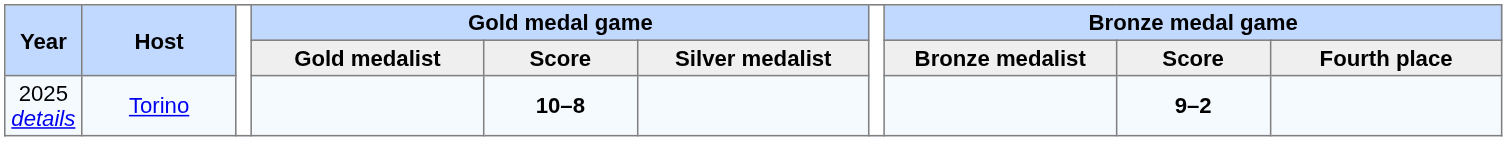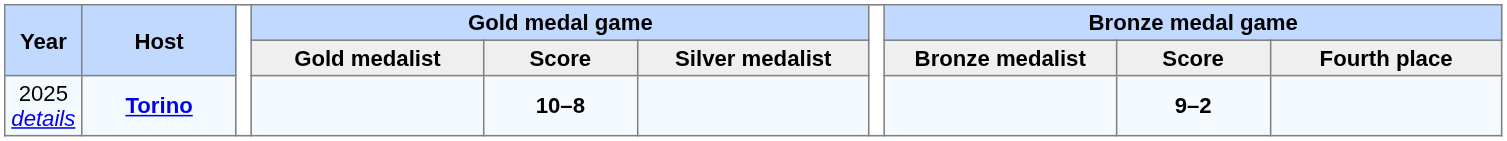(159, 106) normal -> (159, 106) bold
